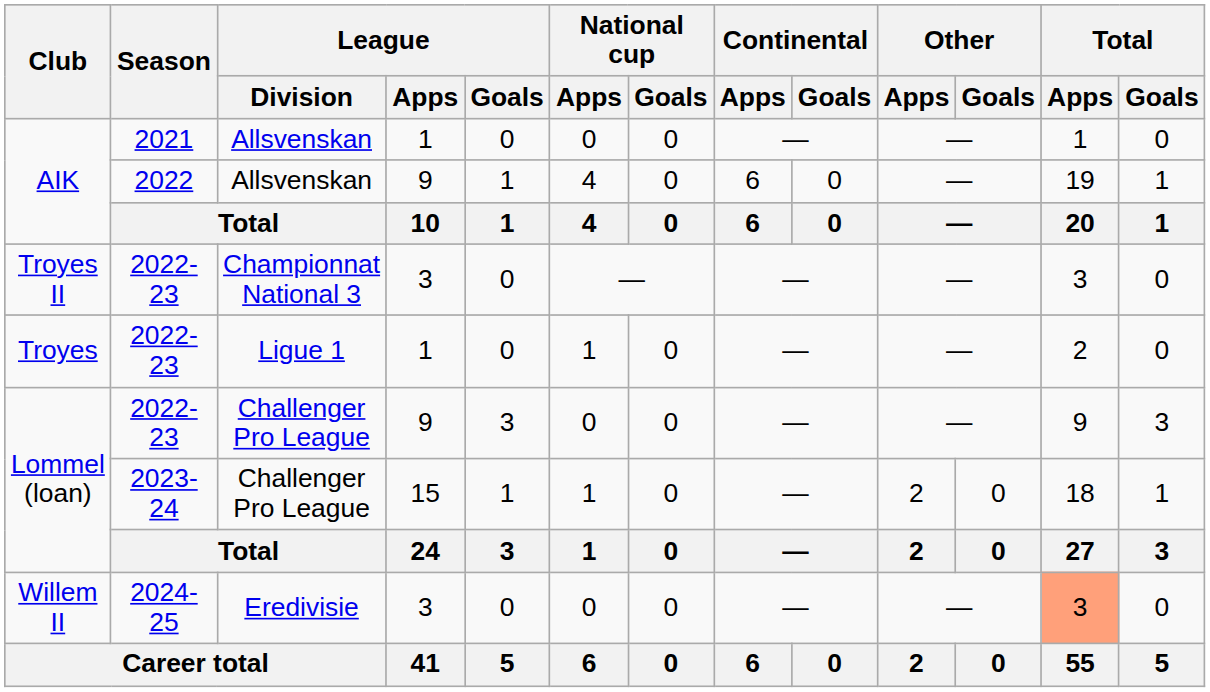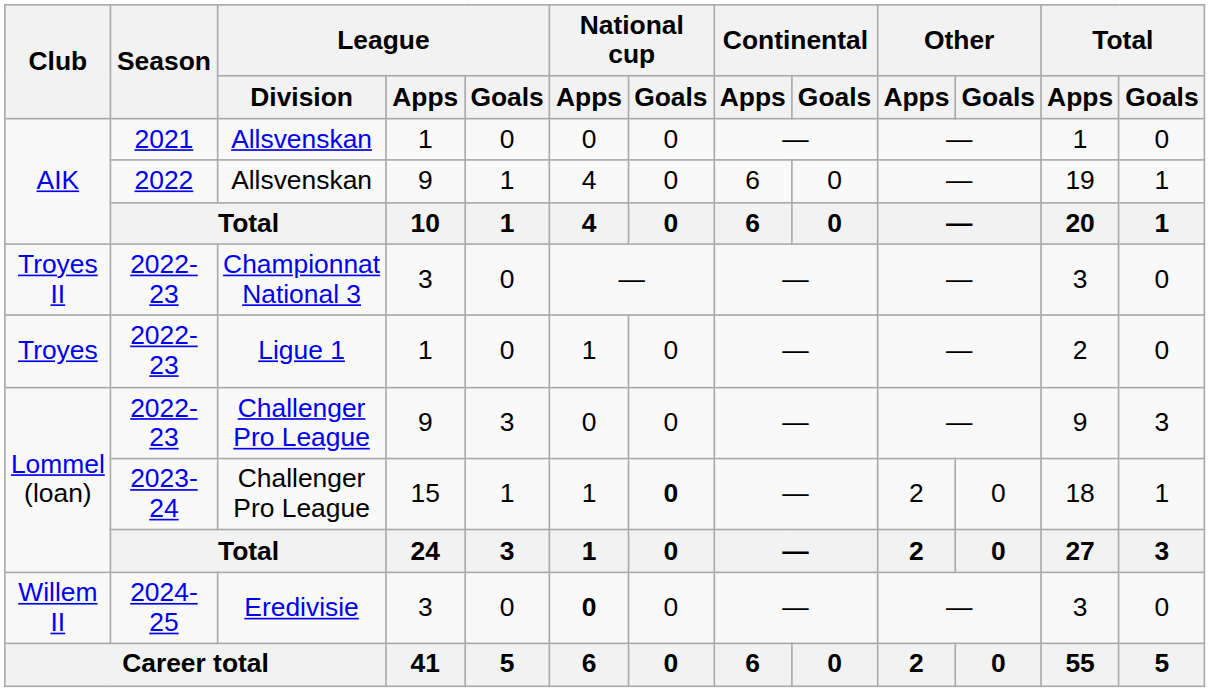(671, 494) normal -> (671, 494) bold
(589, 607) normal -> (589, 607) bold
(1080, 607) lightsalmon background -> (1080, 607) no background
